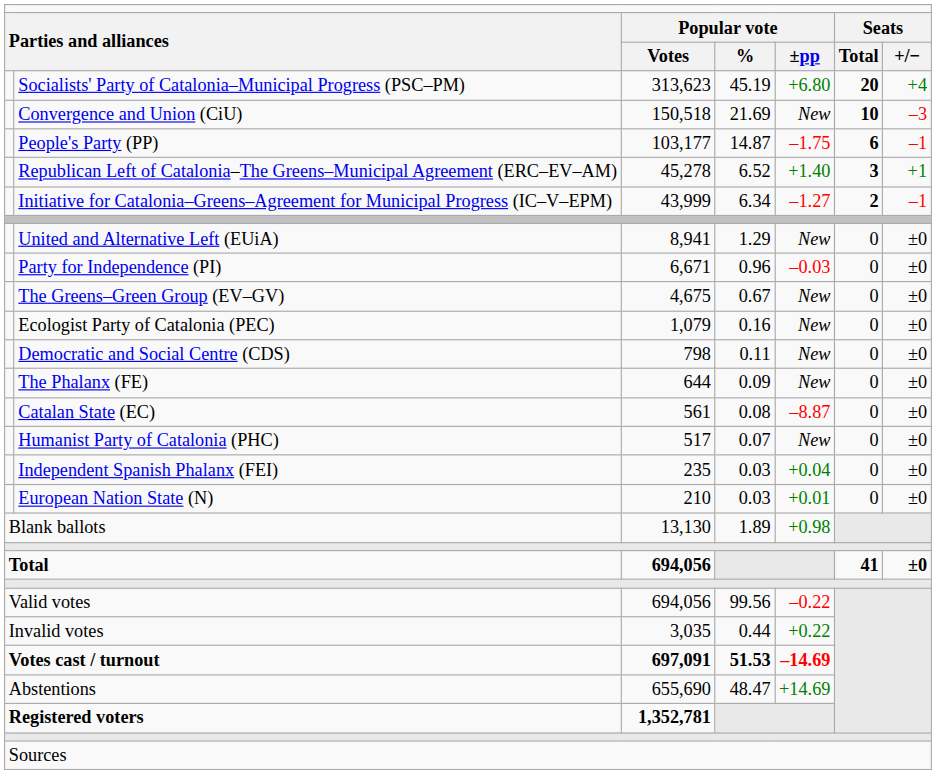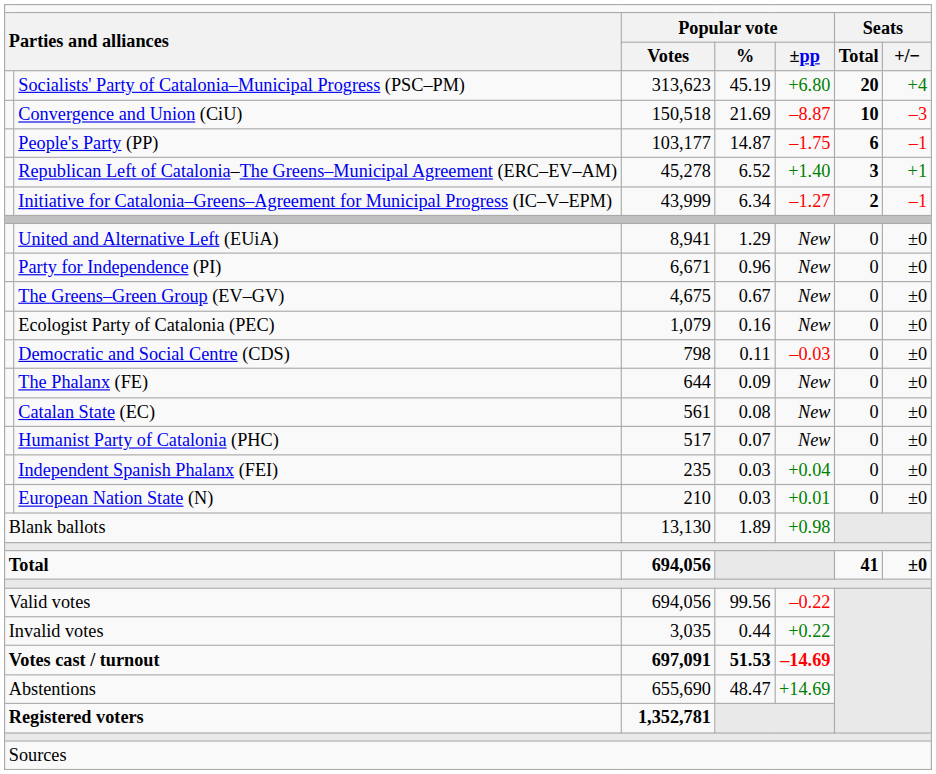(814, 114) New -> (810, 114) –8.87
(810, 267) –0.03 -> (814, 267) New
(814, 353) New -> (810, 353) –0.03
(810, 411) –8.87 -> (814, 411) New
